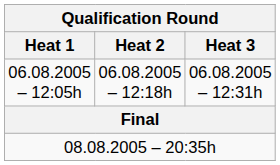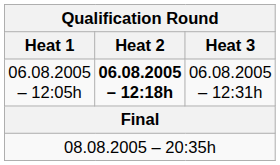(140, 82) normal -> (140, 82) bold
